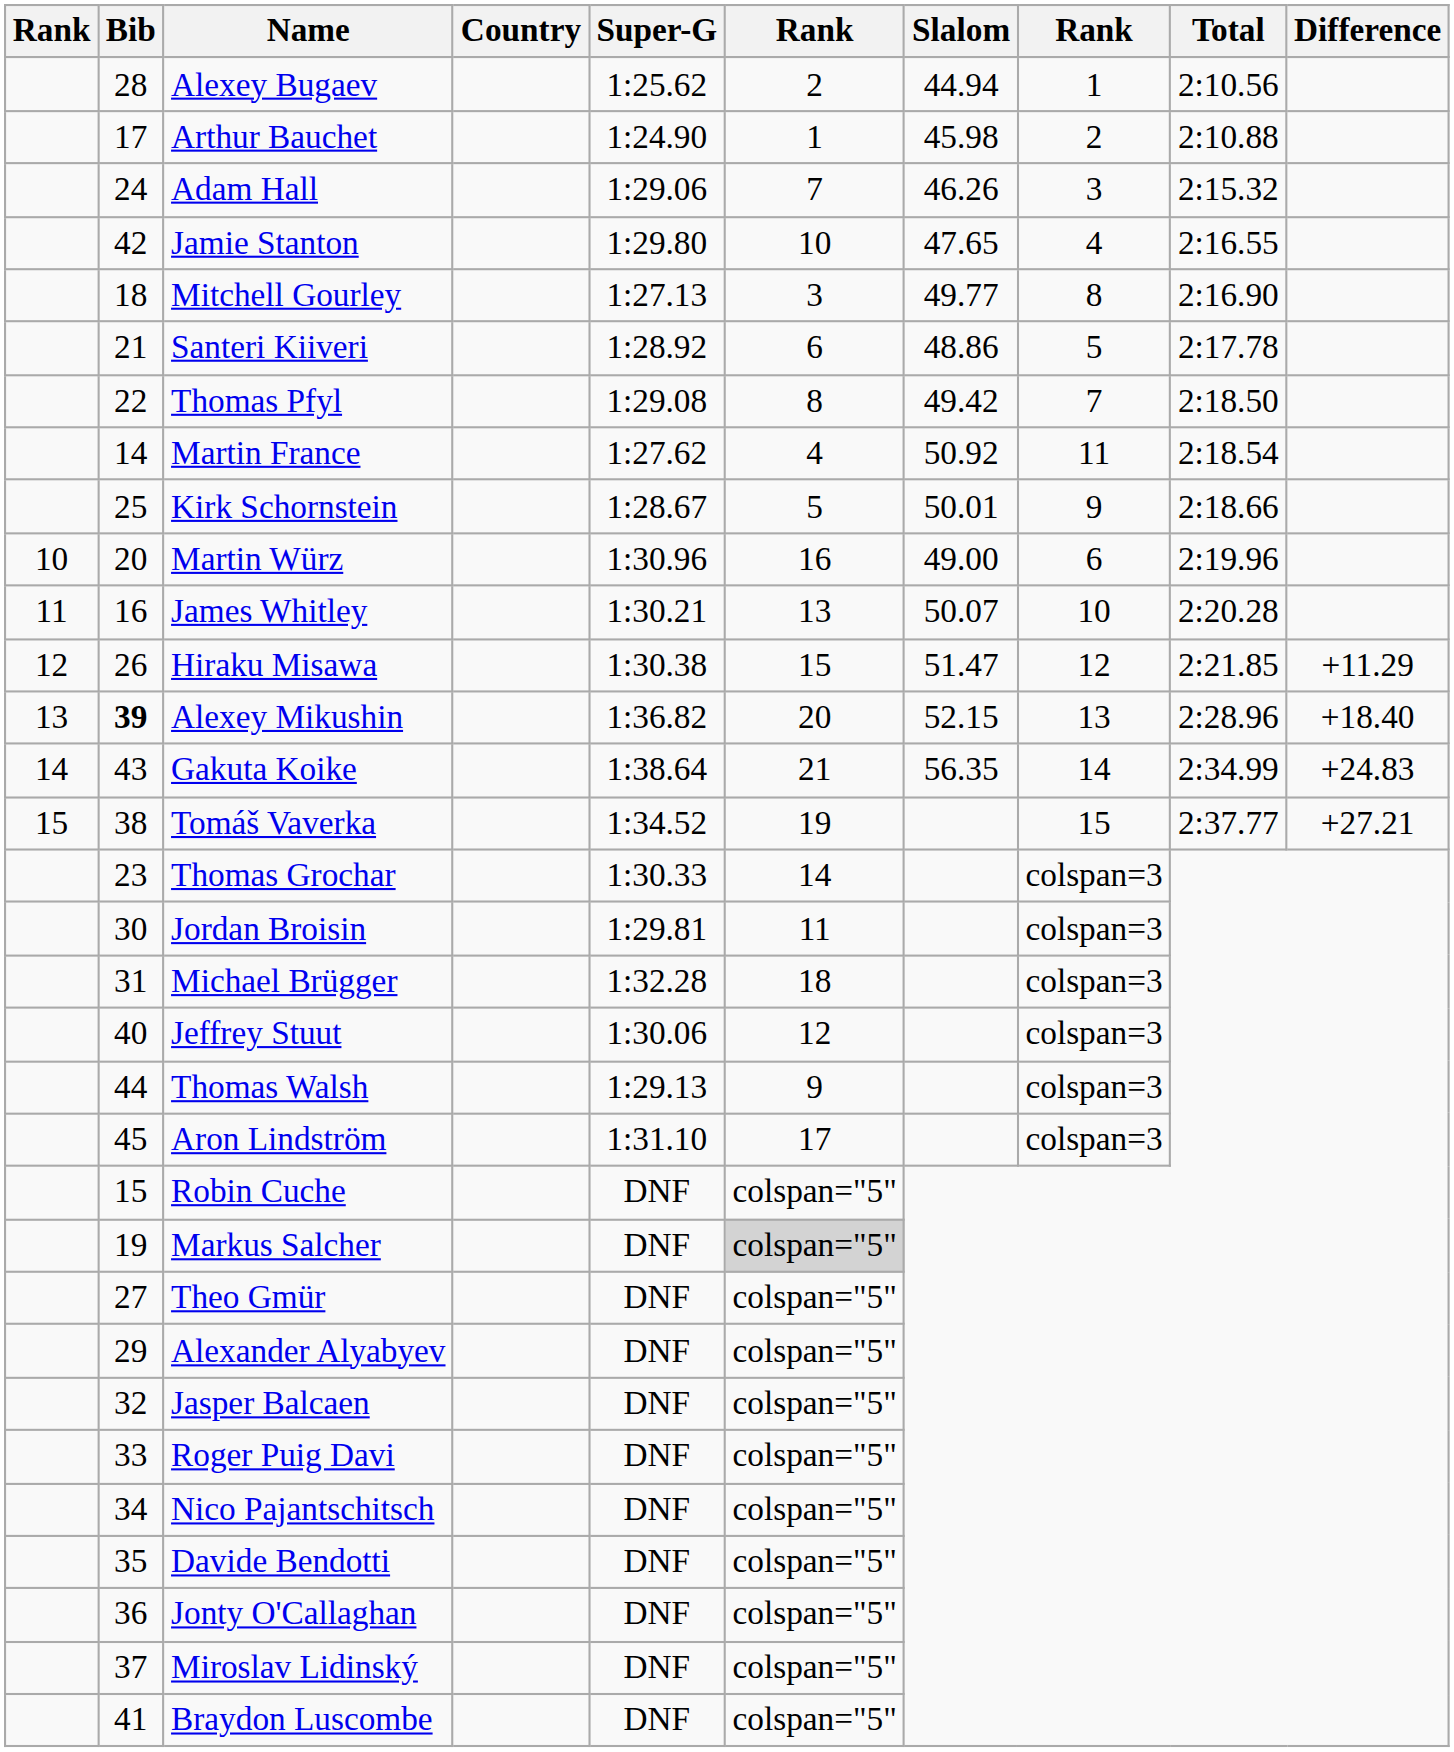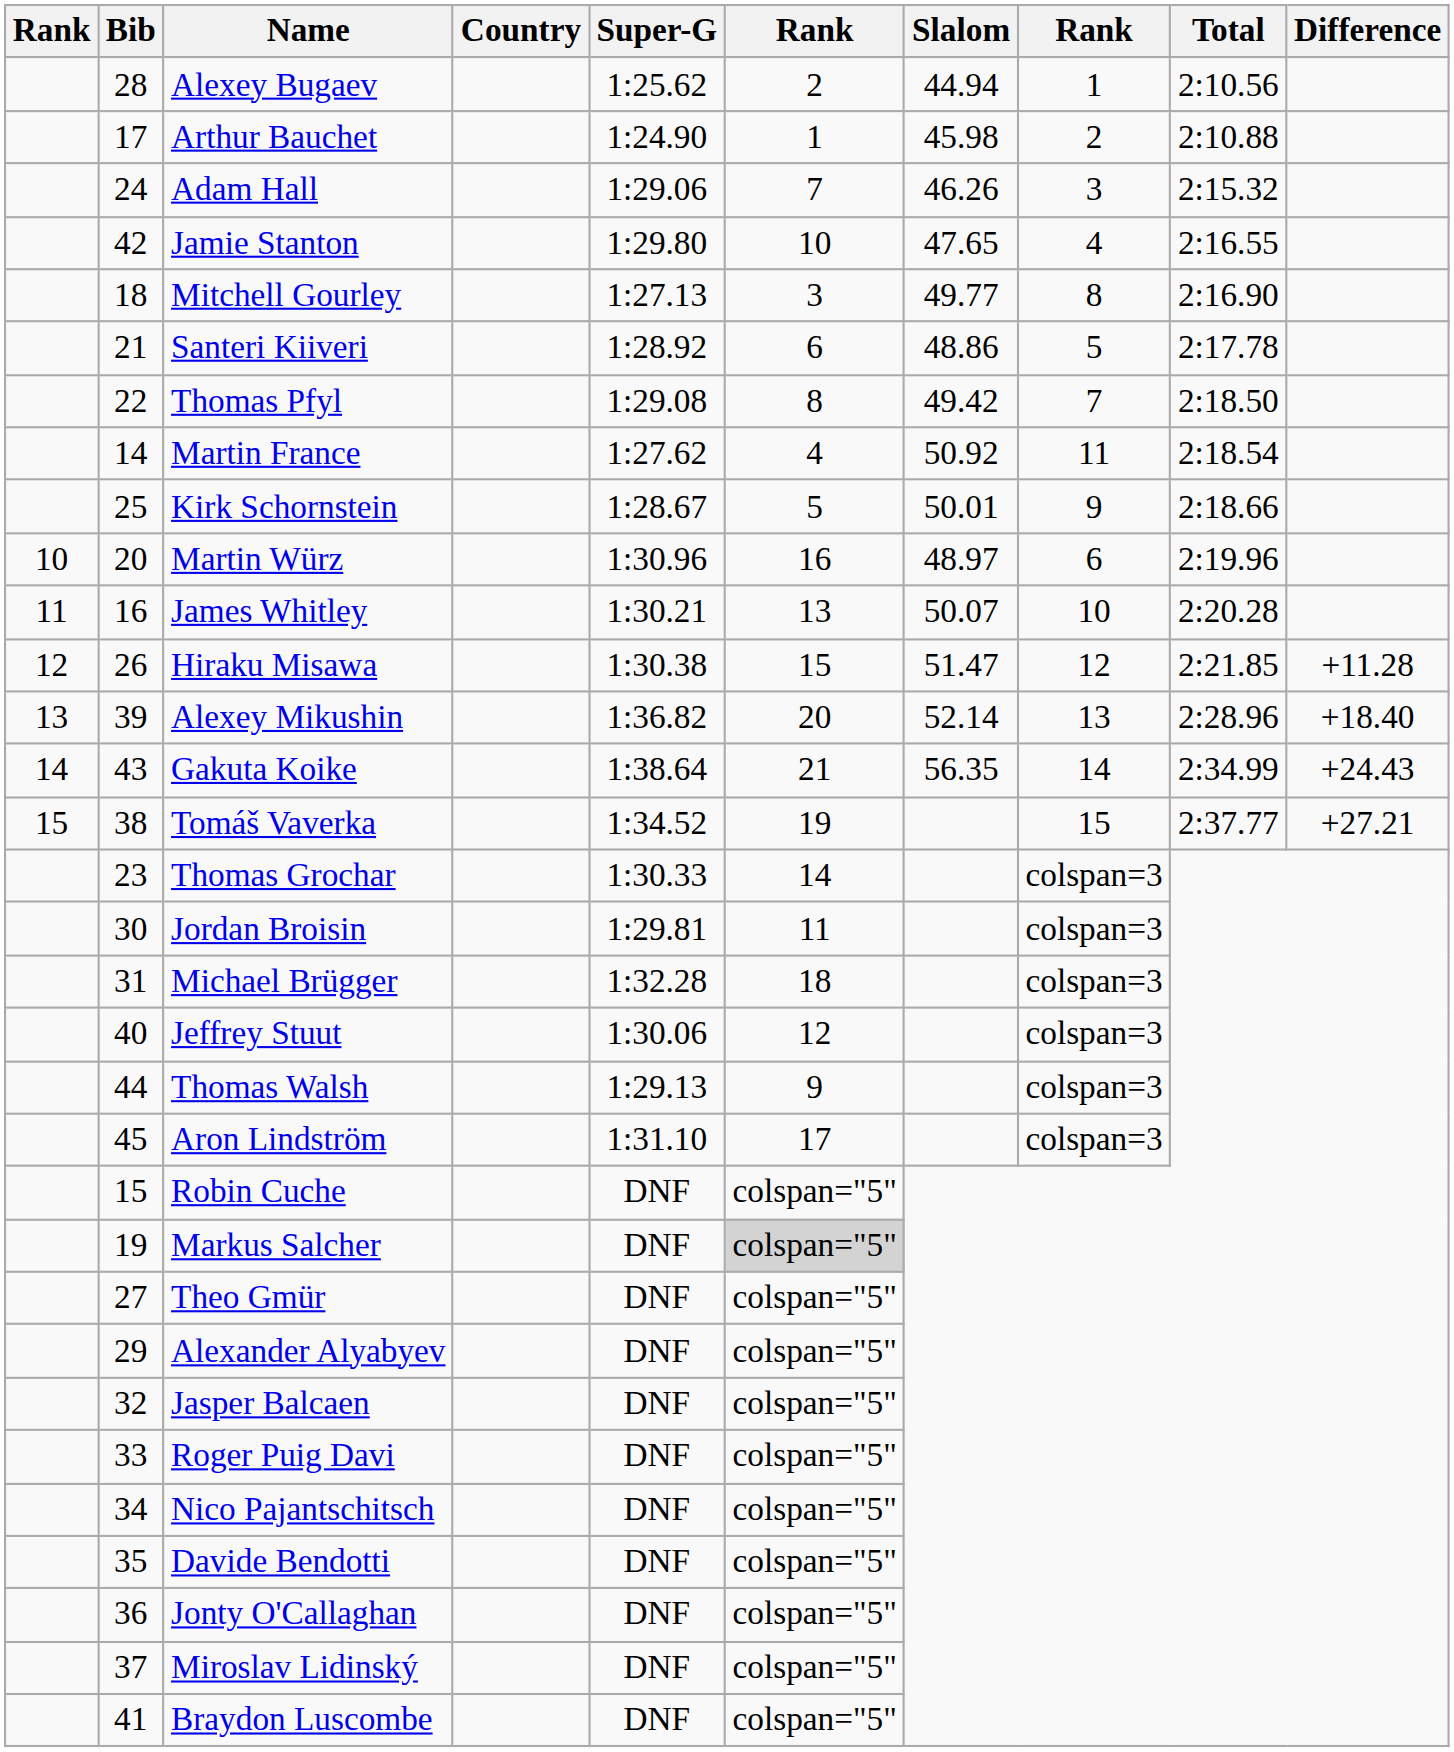(961, 558) 49.00 -> (961, 558) 48.97
(1368, 664) +11.29 -> (1368, 664) +11.28
(131, 717) bold -> (131, 717) normal
(961, 717) 52.15 -> (961, 717) 52.14
(1368, 769) +24.83 -> (1368, 769) +24.43
